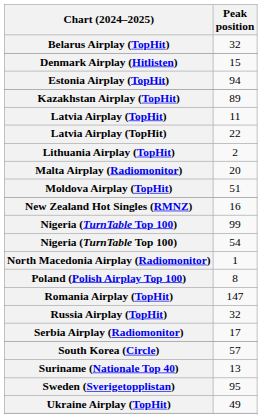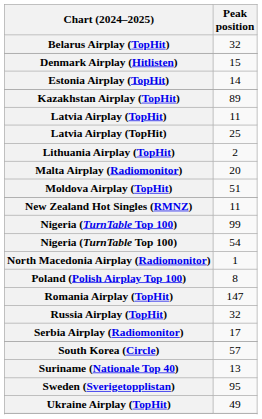(235, 80) 94 -> (235, 80) 14
(235, 134) 22 -> (235, 134) 25
(235, 206) 16 -> (235, 206) 11
